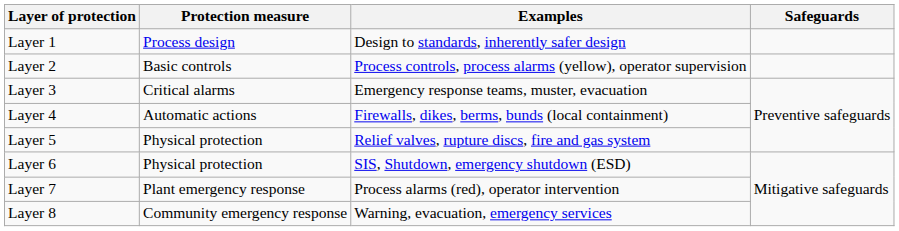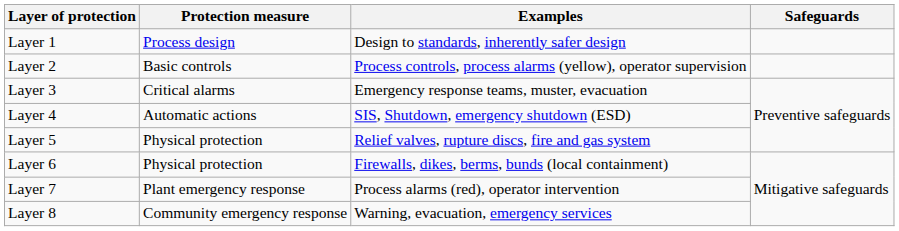(511, 115) Firewalls, dikes, berms, bunds (local containment) -> (493, 115) SIS, Shutdown, emergency shutdown (ESD)
(493, 164) SIS, Shutdown, emergency shutdown (ESD) -> (511, 164) Firewalls, dikes, berms, bunds (local containment)
